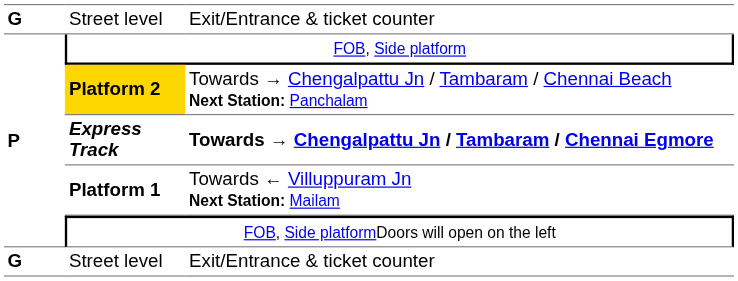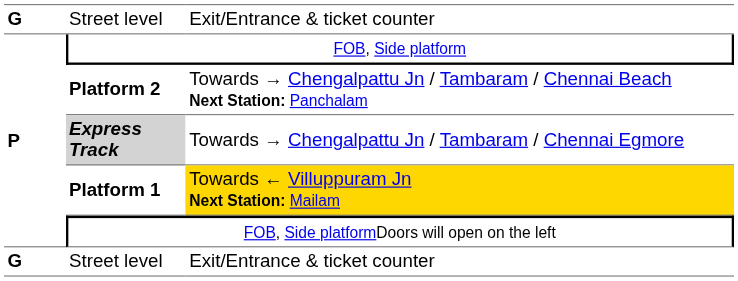(115, 89) gold background -> (115, 89) no background
(105, 139) no background -> (105, 139) lightgrey background
(451, 139) bold -> (437, 139) normal
(300, 189) no background -> (300, 189) gold background
